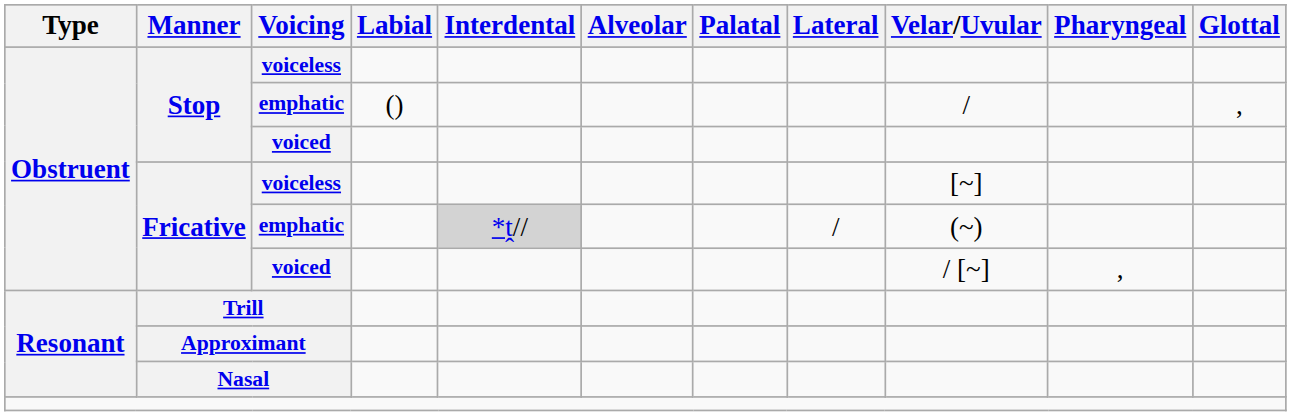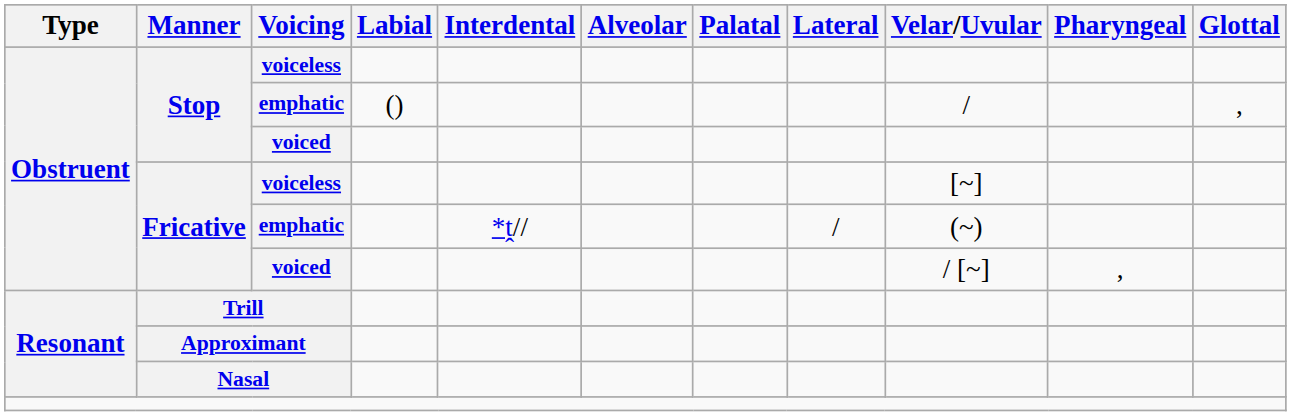(510, 225) lightgrey background -> (510, 225) no background
